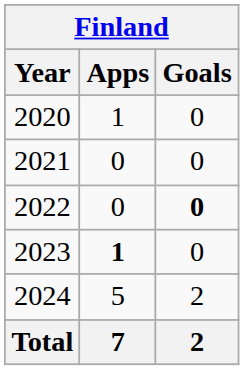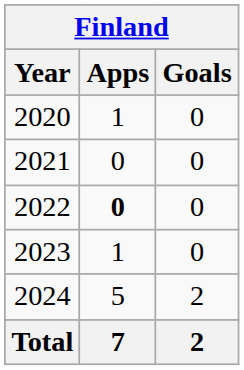(118, 206) normal -> (118, 206) bold
(197, 206) bold -> (197, 206) normal
(118, 251) bold -> (118, 251) normal
